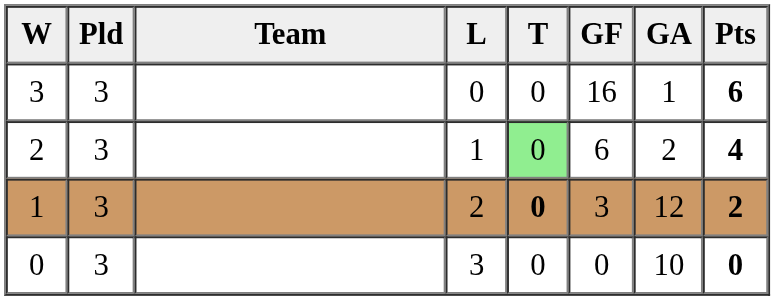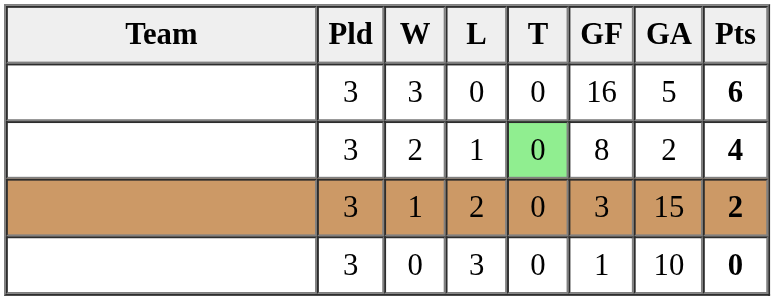columns swapped: (290, 34) <-> (37, 34)
(669, 91) 1 -> (669, 91) 5
(602, 149) 6 -> (602, 149) 8
(538, 207) bold -> (538, 207) normal
(669, 207) 12 -> (669, 207) 15
(602, 264) 0 -> (602, 264) 1
